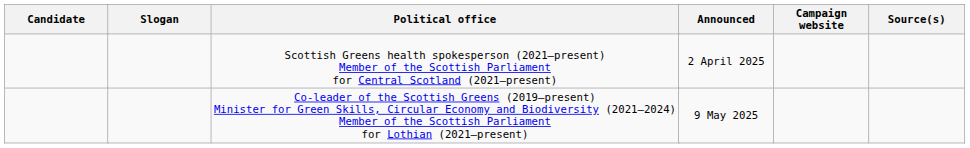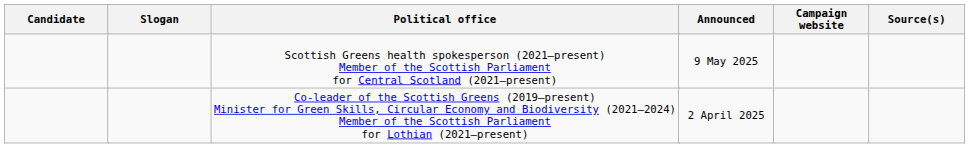(726, 61) 2 April 2025 -> (726, 61) 9 May 2025
(726, 115) 9 May 2025 -> (726, 115) 2 April 2025
